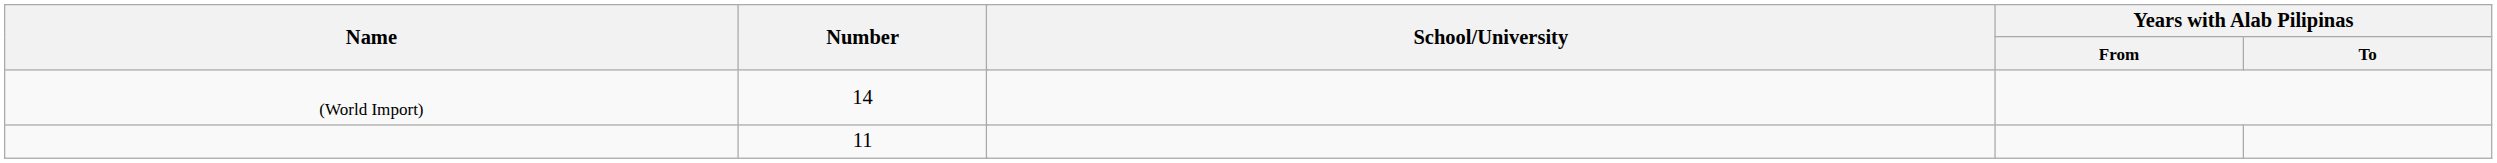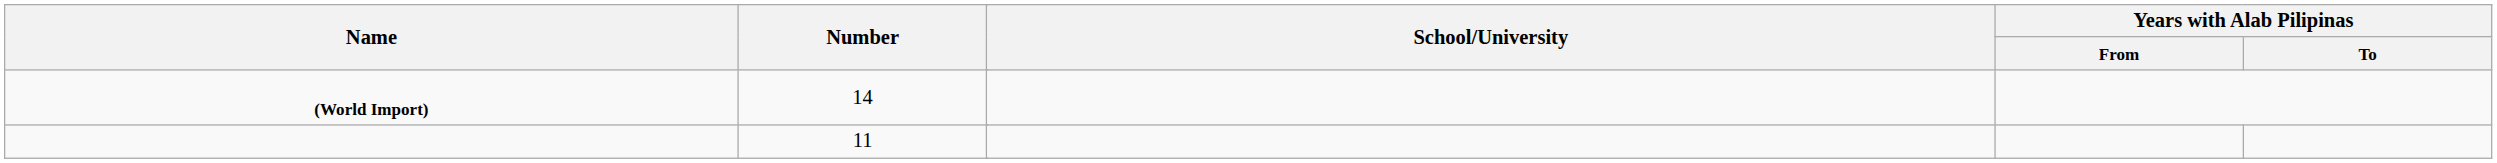(371, 110) normal -> (371, 108) bold
